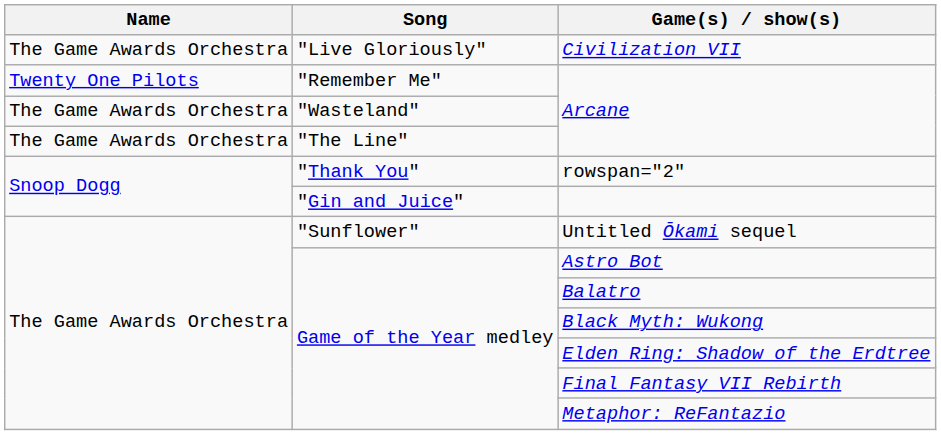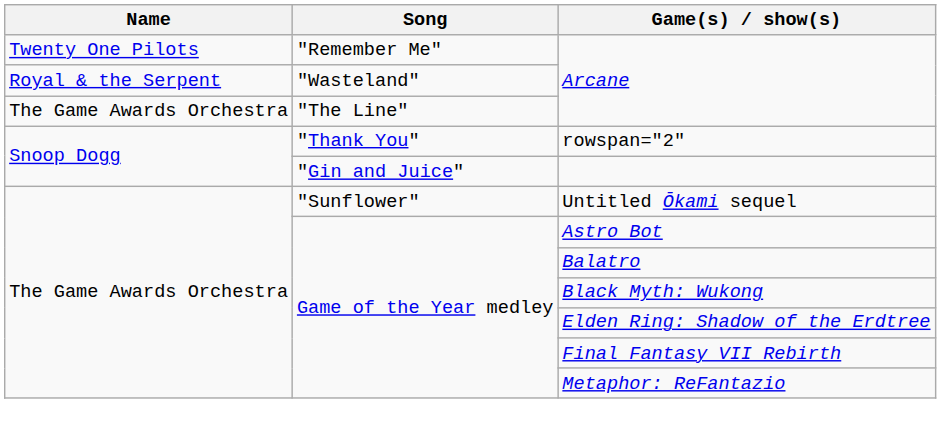- row: (392, 50)
(149, 111) The Game Awards Orchestra -> (115, 80) Royal & the Serpent
